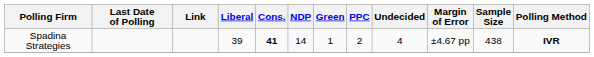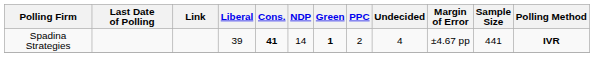(330, 41) normal -> (330, 41) bold
(493, 41) 438 -> (493, 41) 441
